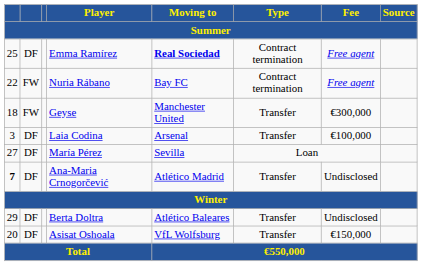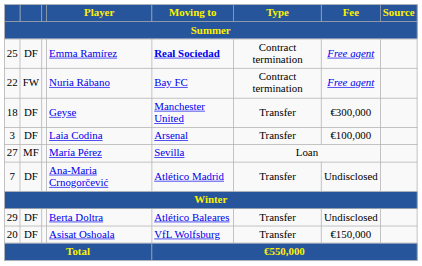(31, 112) FW -> (31, 112) DF
(31, 153) DF -> (31, 153) MF
(12, 176) bold -> (12, 176) normal
